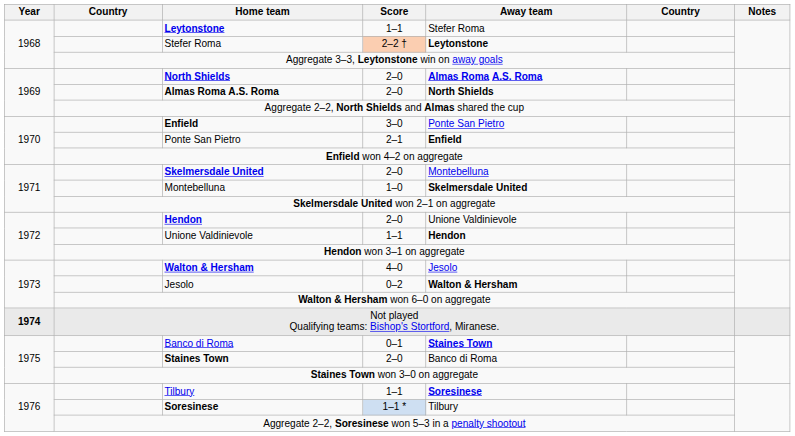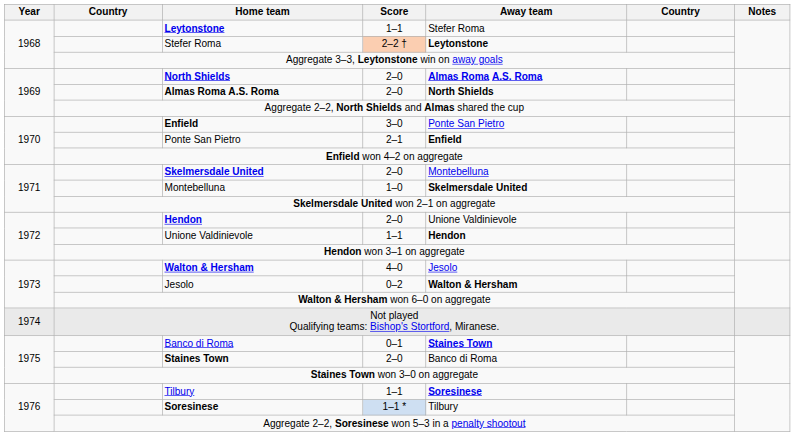(29, 321) bold -> (29, 321) normal
